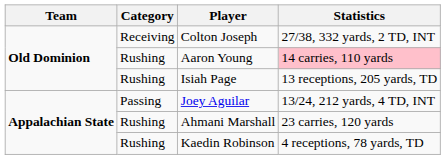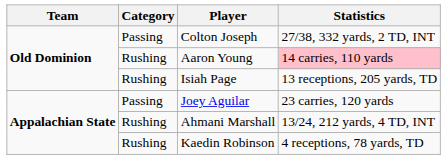(147, 36) Receiving -> (142, 36) Passing
(358, 100) 13/24, 212 yards, 4 TD, INT -> (337, 100) 23 carries, 120 yards
(337, 122) 23 carries, 120 yards -> (358, 122) 13/24, 212 yards, 4 TD, INT
